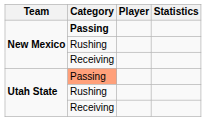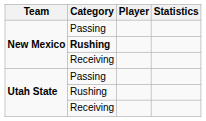(89, 28) bold -> (88, 28) normal
(88, 44) normal -> (90, 44) bold
(88, 76) lightsalmon background -> (88, 76) no background
